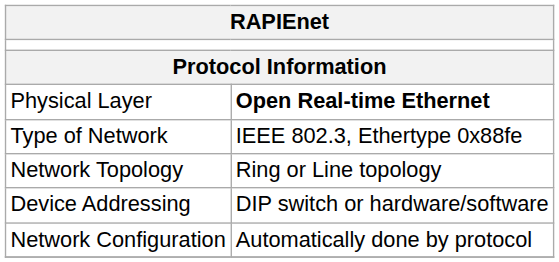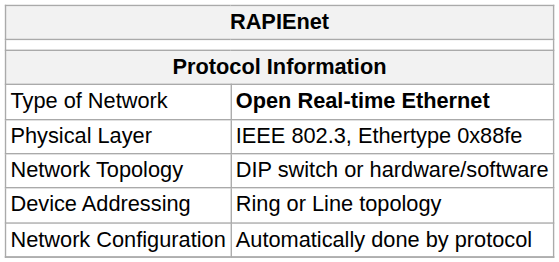(81, 101) Physical Layer -> (89, 101) Type of Network
(89, 136) Type of Network -> (81, 136) Physical Layer
(339, 170) Ring or Line topology -> (392, 170) DIP switch or hardware/software
(392, 205) DIP switch or hardware/software -> (339, 205) Ring or Line topology
